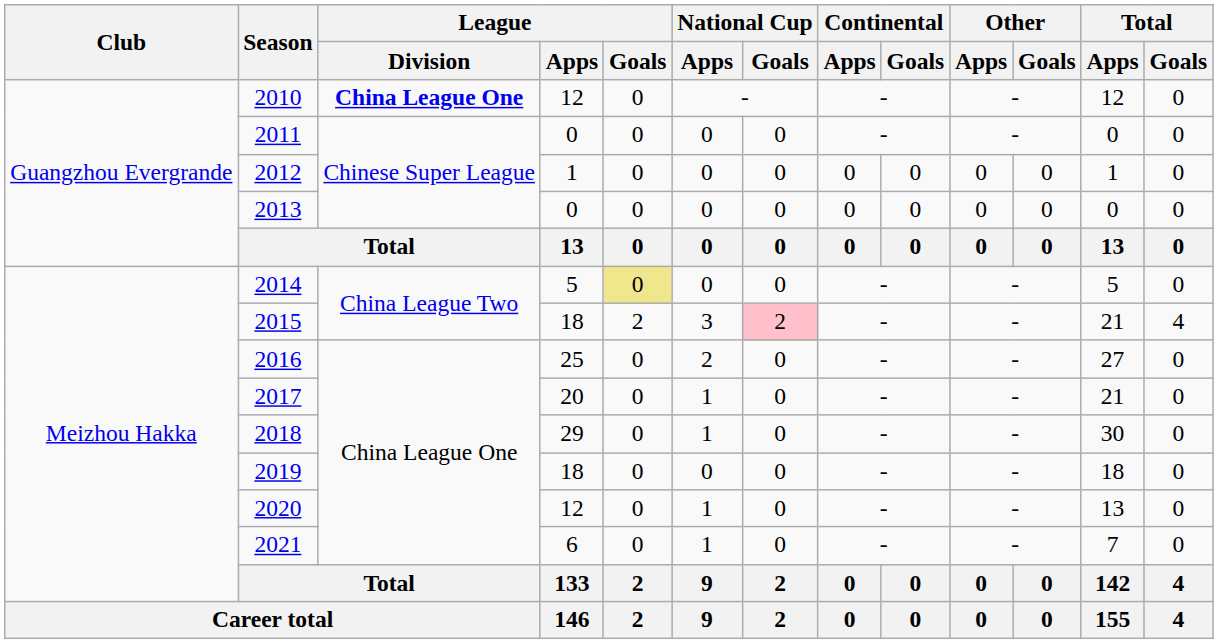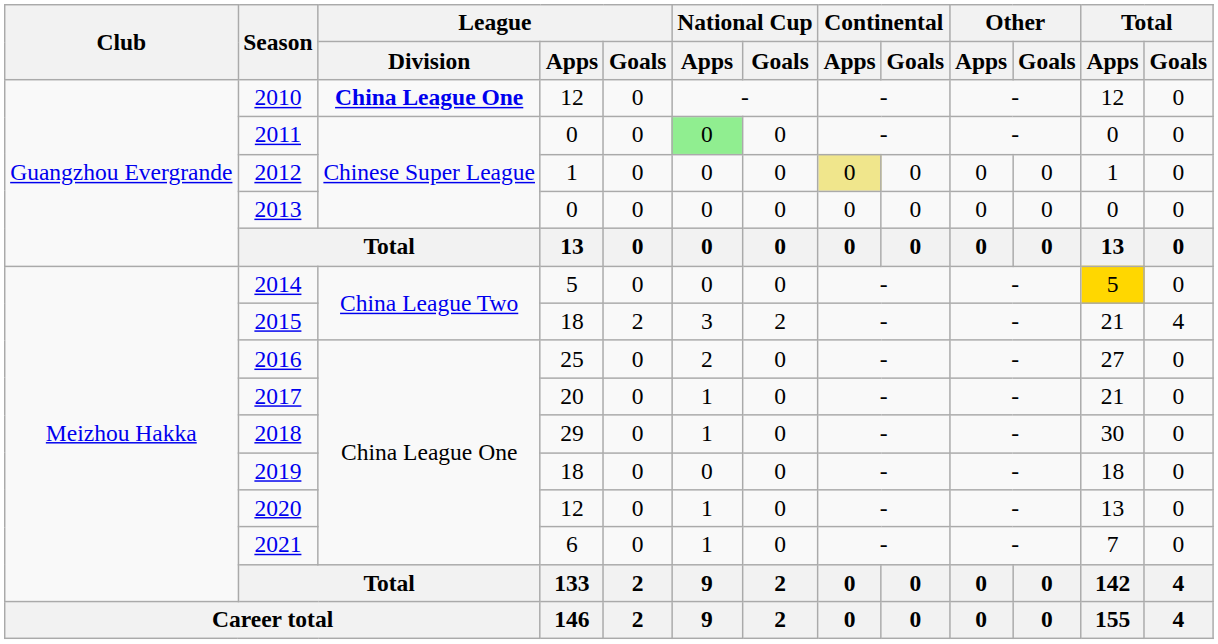(707, 135) no background -> (707, 135) lightgreen background
(850, 172) no background -> (850, 172) khaki background
(638, 284) khaki background -> (638, 284) no background
(1113, 284) no background -> (1113, 284) gold background
(780, 321) pink background -> (780, 321) no background
